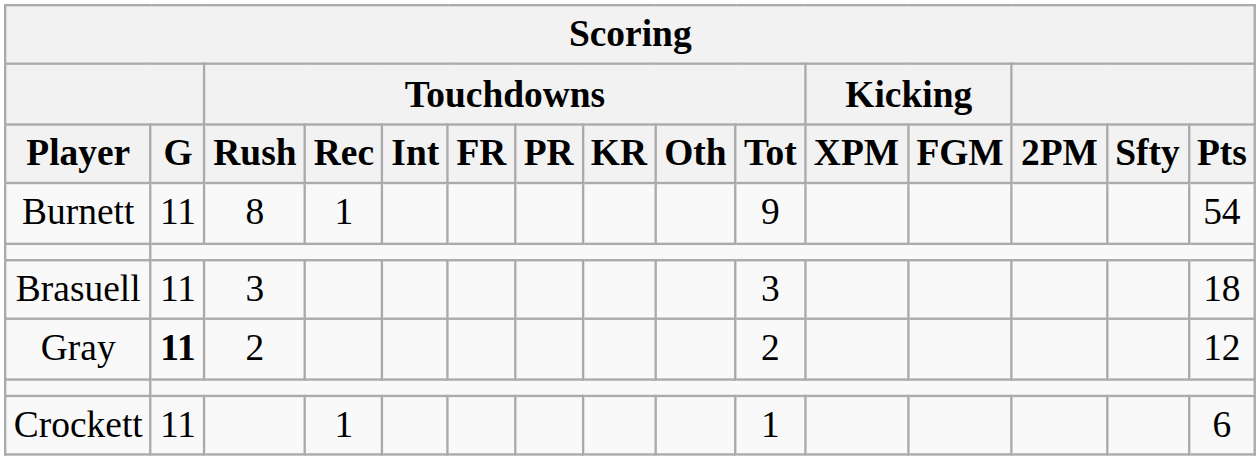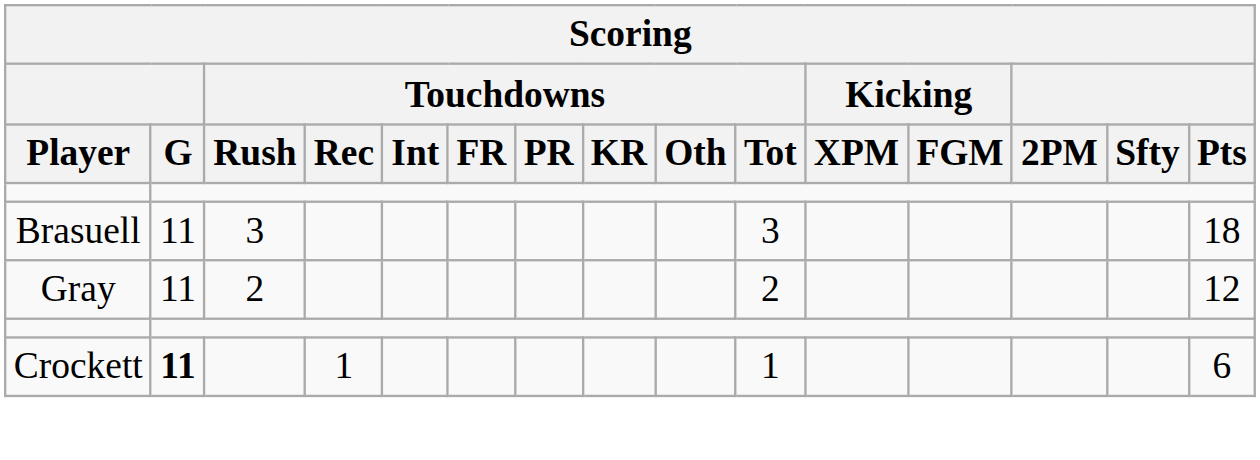- row: (78, 212)
(178, 348) bold -> (178, 288) normal
(178, 424) normal -> (178, 365) bold
